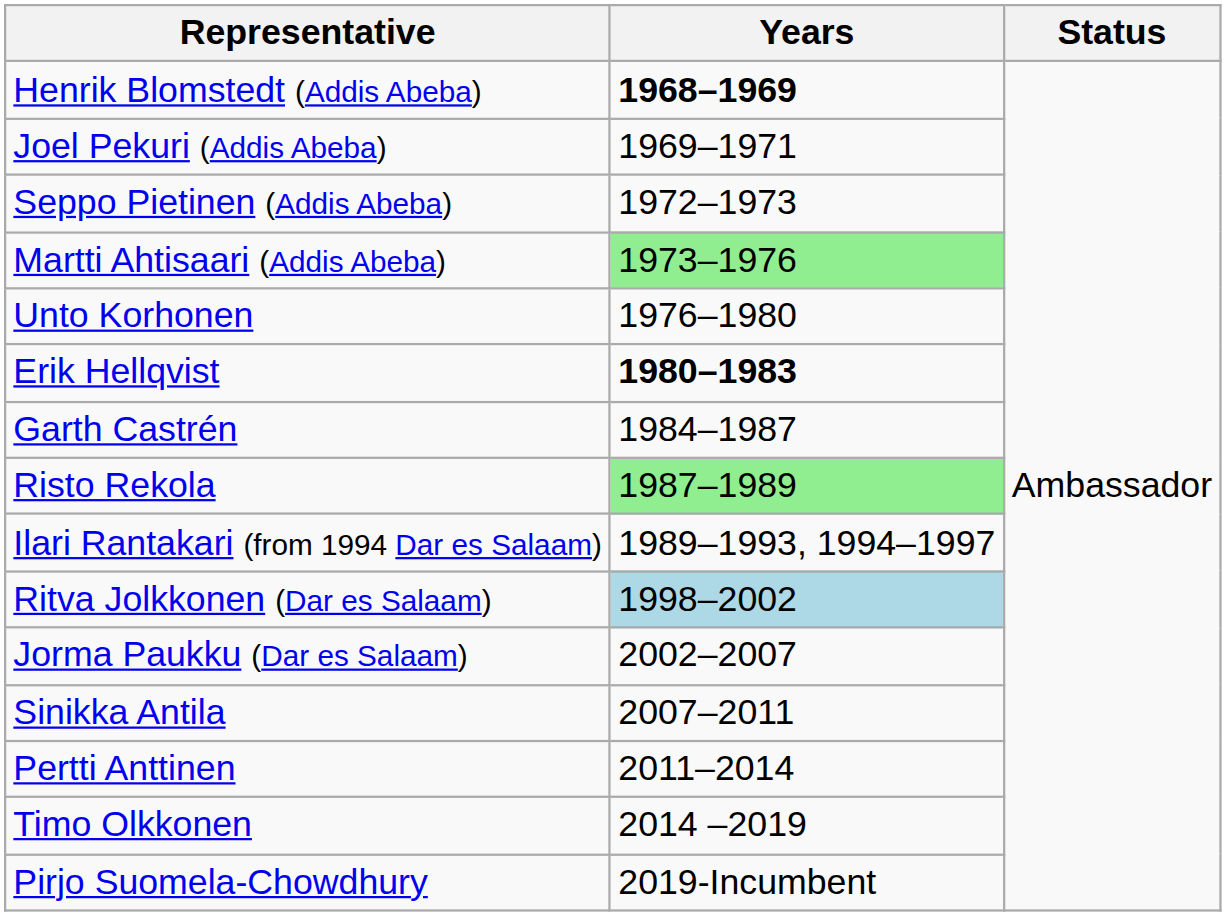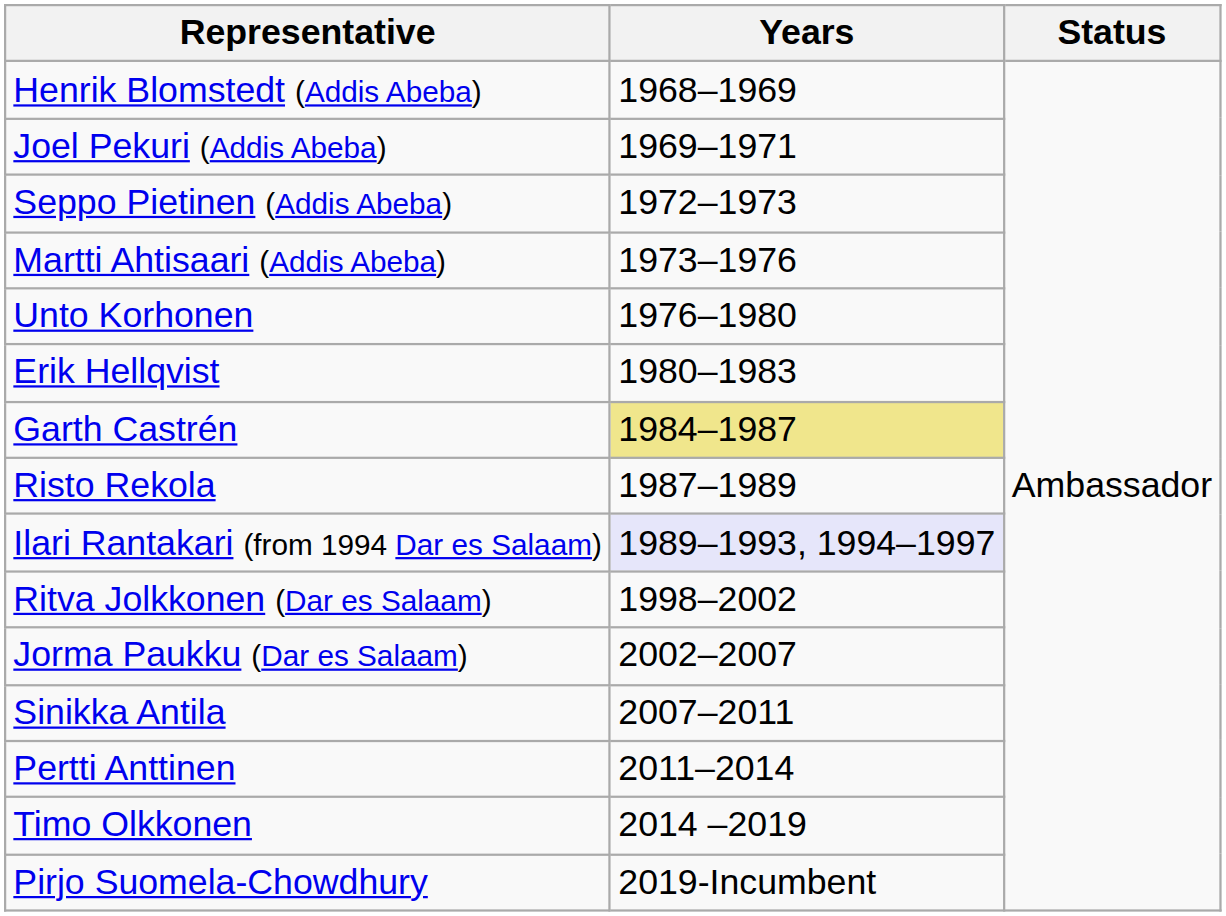(708, 89) bold -> (708, 89) normal
(708, 259) lightgreen background -> (708, 259) no background
(708, 372) bold -> (708, 372) normal
(708, 428) no background -> (708, 428) khaki background
(708, 485) lightgreen background -> (708, 485) no background
(807, 542) no background -> (807, 542) lavender background
(708, 598) lightblue background -> (708, 598) no background
